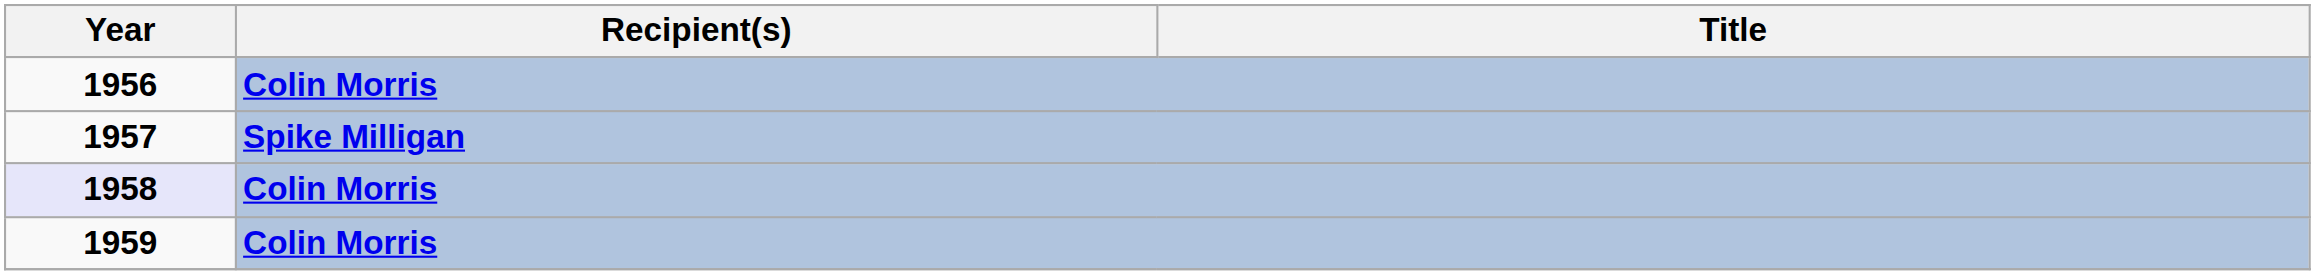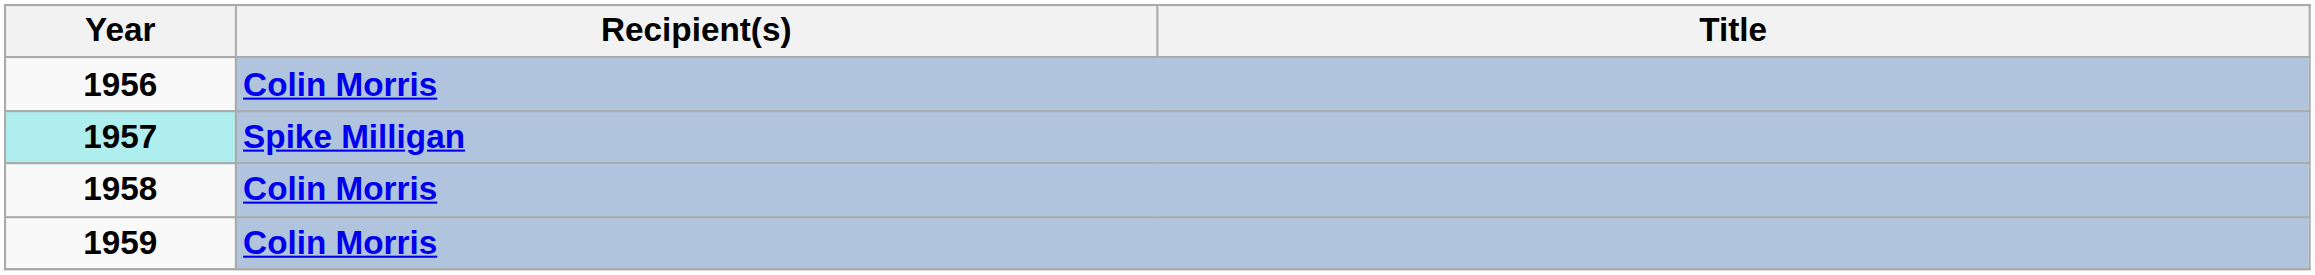(120, 136) no background -> (120, 136) paleturquoise background
(120, 189) lavender background -> (120, 189) no background
